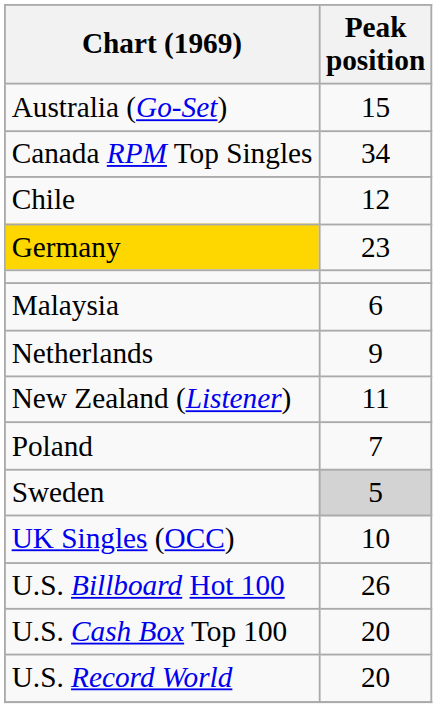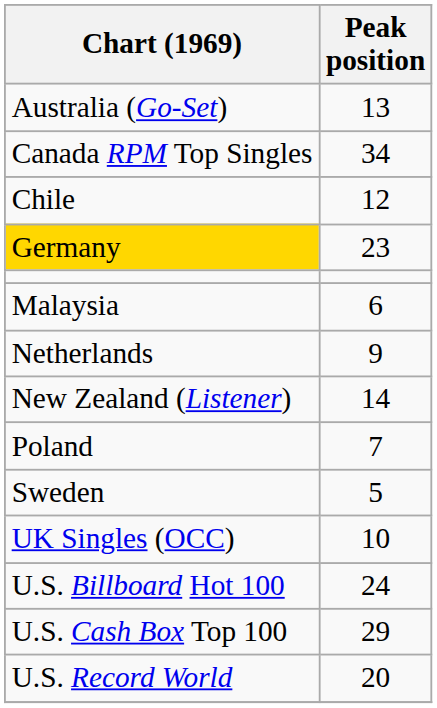(376, 107) 15 -> (376, 107) 13
(376, 399) 11 -> (376, 399) 14
(376, 492) lightgrey background -> (376, 492) no background
(376, 584) 26 -> (376, 584) 24
(376, 631) 20 -> (376, 631) 29
